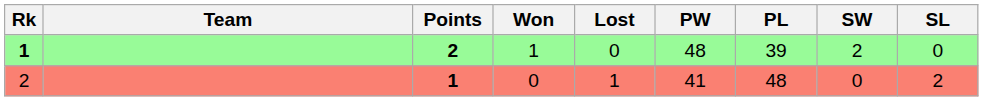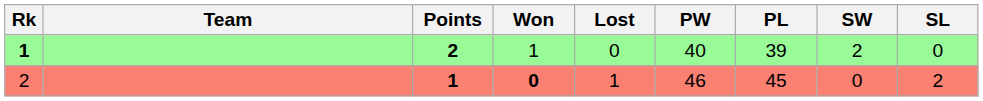(695, 50) 48 -> (695, 50) 40
(534, 80) normal -> (534, 80) bold
(695, 80) 41 -> (695, 80) 46
(776, 80) 48 -> (776, 80) 45
